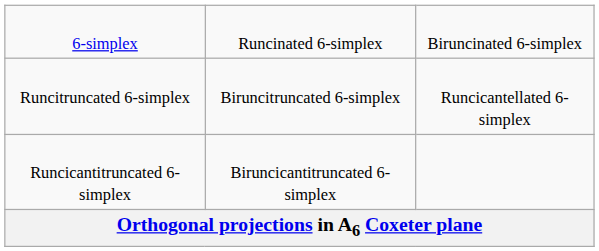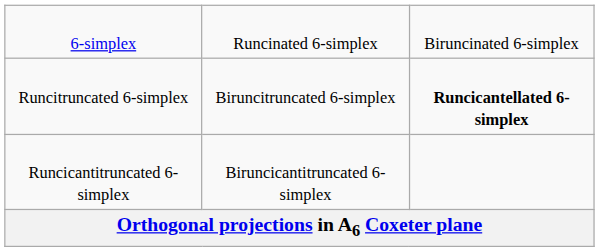(505, 108) normal -> (502, 107) bold
